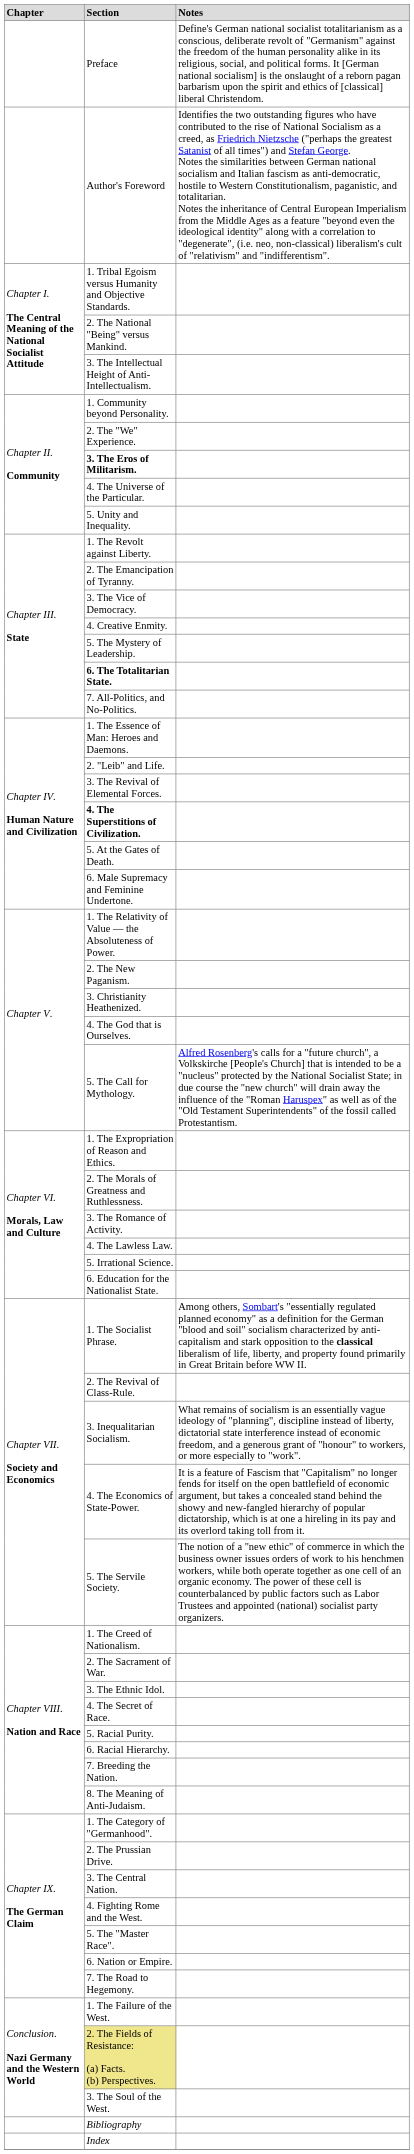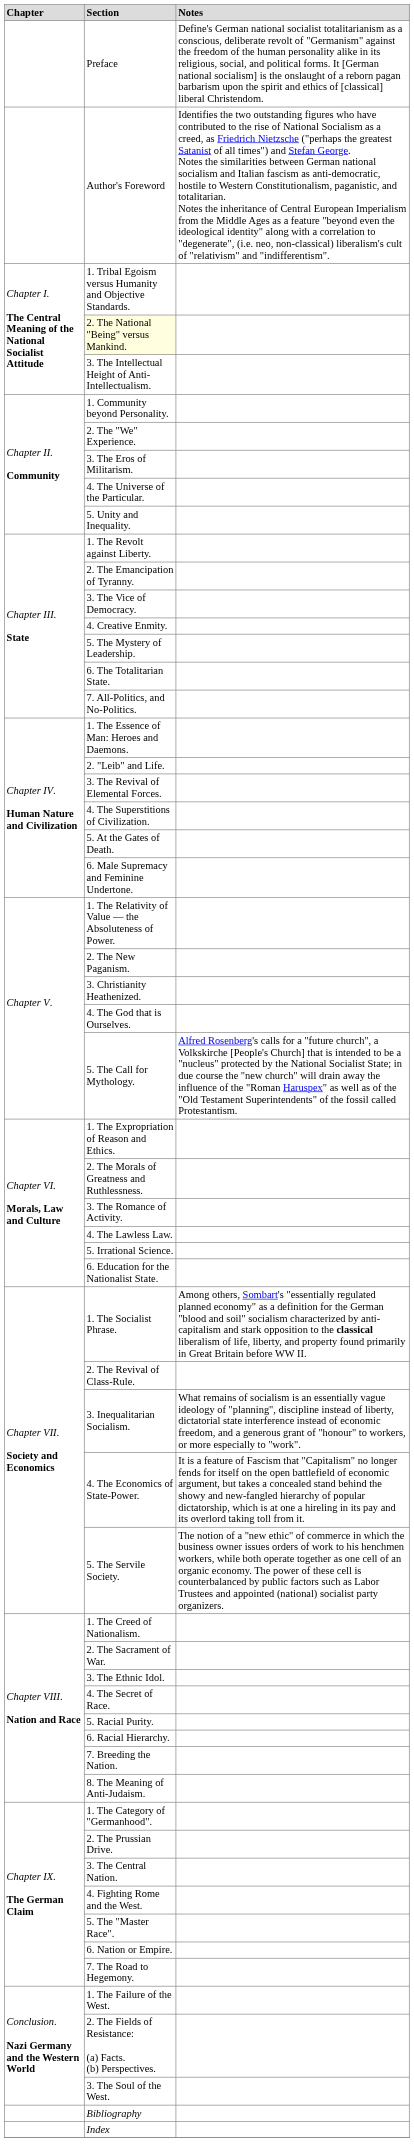(119, 335) no background -> (119, 335) lightyellow background
(118, 464) bold -> (116, 464) normal
(128, 676) bold -> (125, 676) normal
(121, 821) bold -> (128, 816) normal
(121, 2057) khaki background -> (121, 2045) no background
